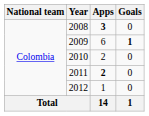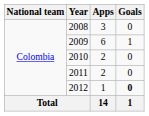(103, 27) bold -> (103, 27) normal
(130, 42) bold -> (130, 42) normal
(103, 73) bold -> (103, 73) normal
(130, 88) normal -> (130, 88) bold
